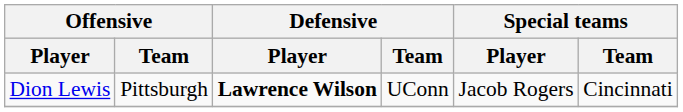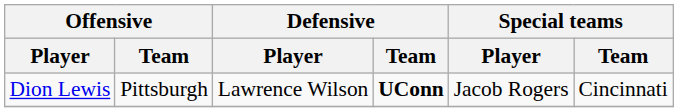(297, 89) bold -> (293, 89) normal
(418, 89) normal -> (411, 89) bold
